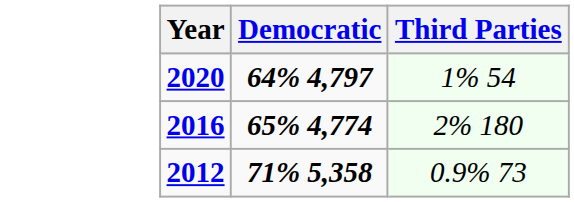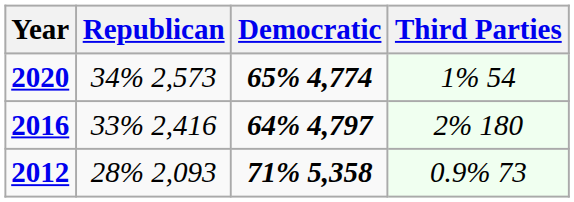+ column: (154, 29)
(310, 77) 64% 4,797 -> (310, 77) 65% 4,774
(310, 125) 65% 4,774 -> (310, 125) 64% 4,797
